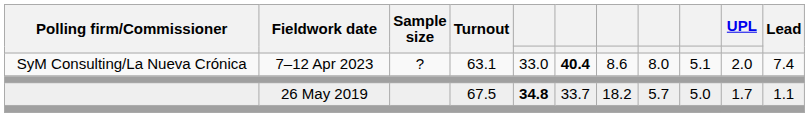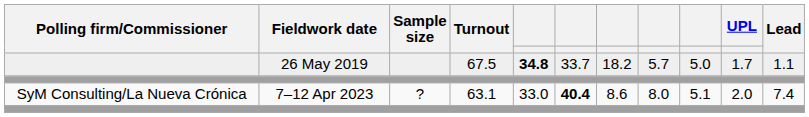rows swapped: (324, 64) <-> (324, 94)
